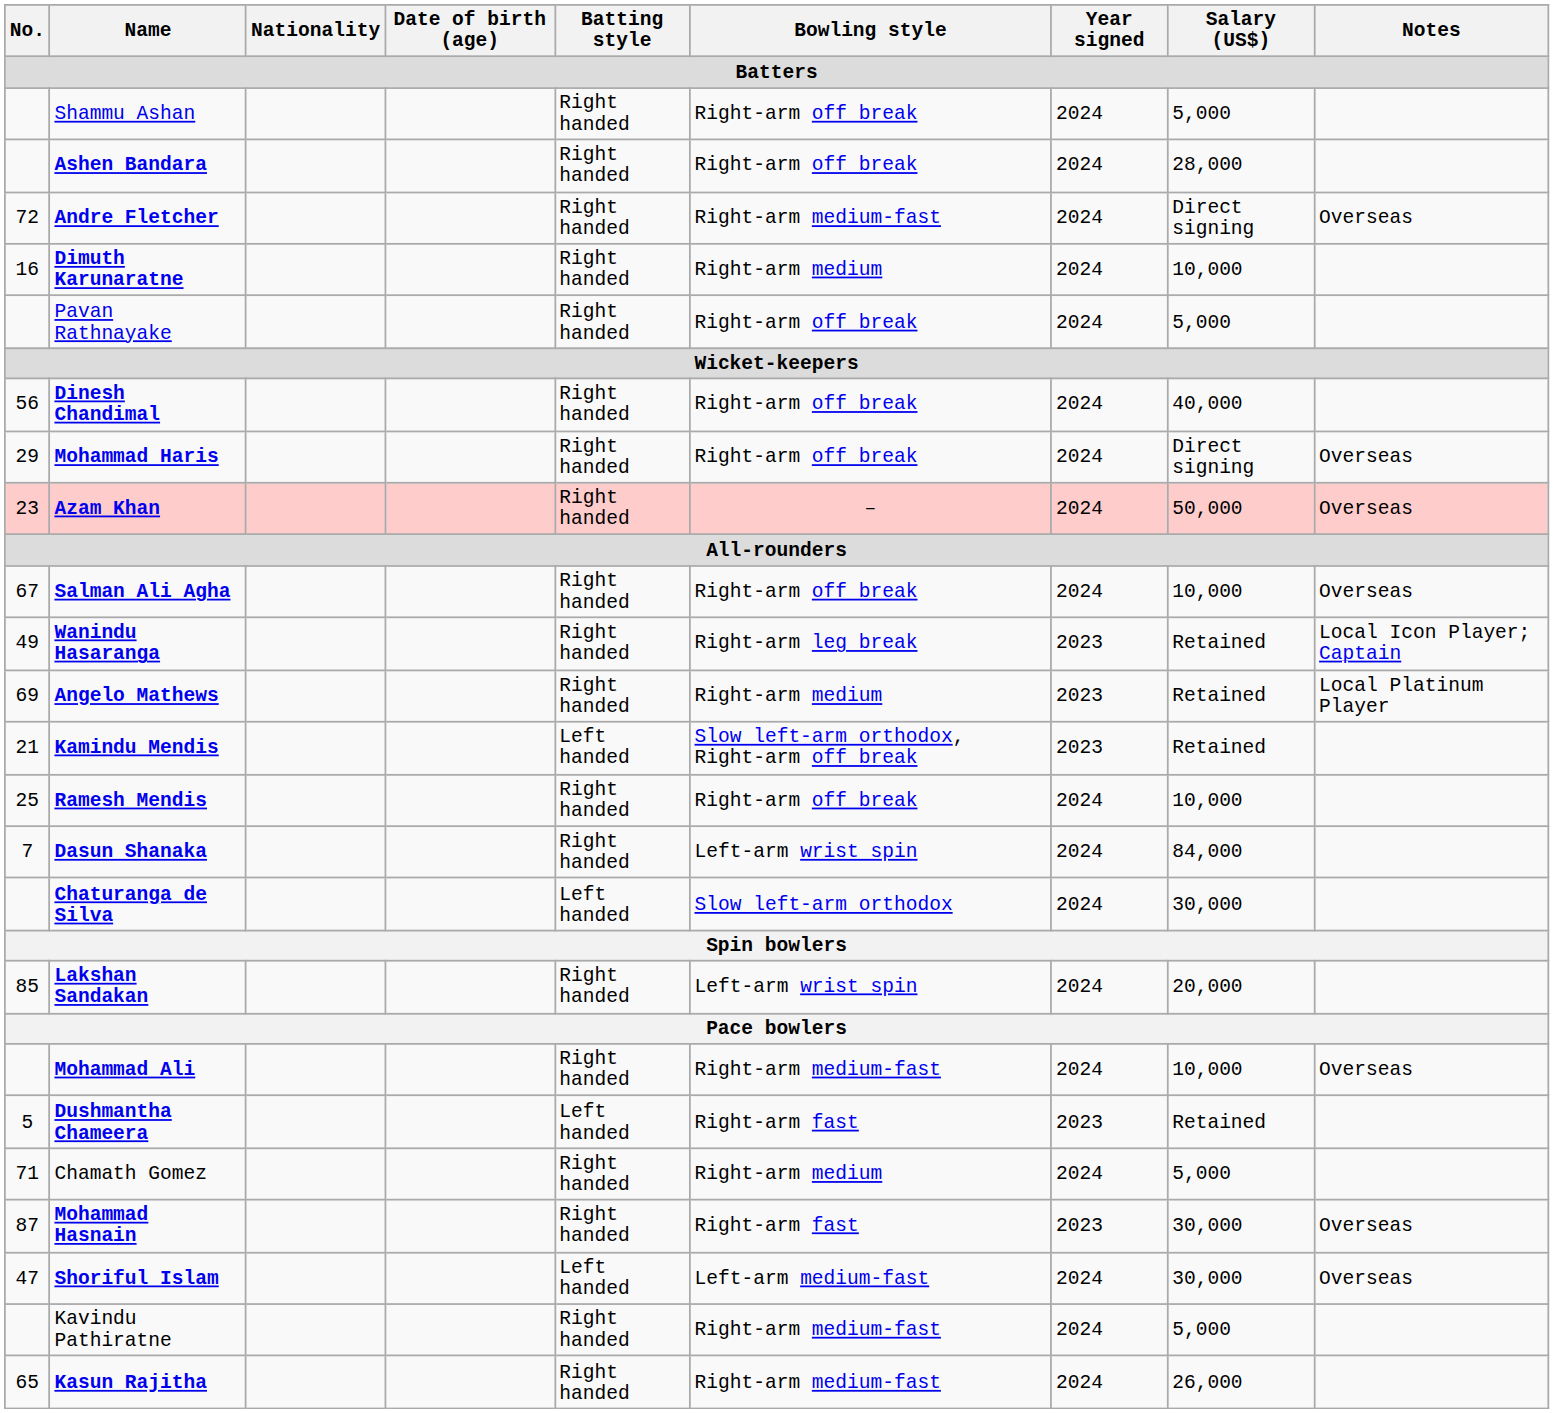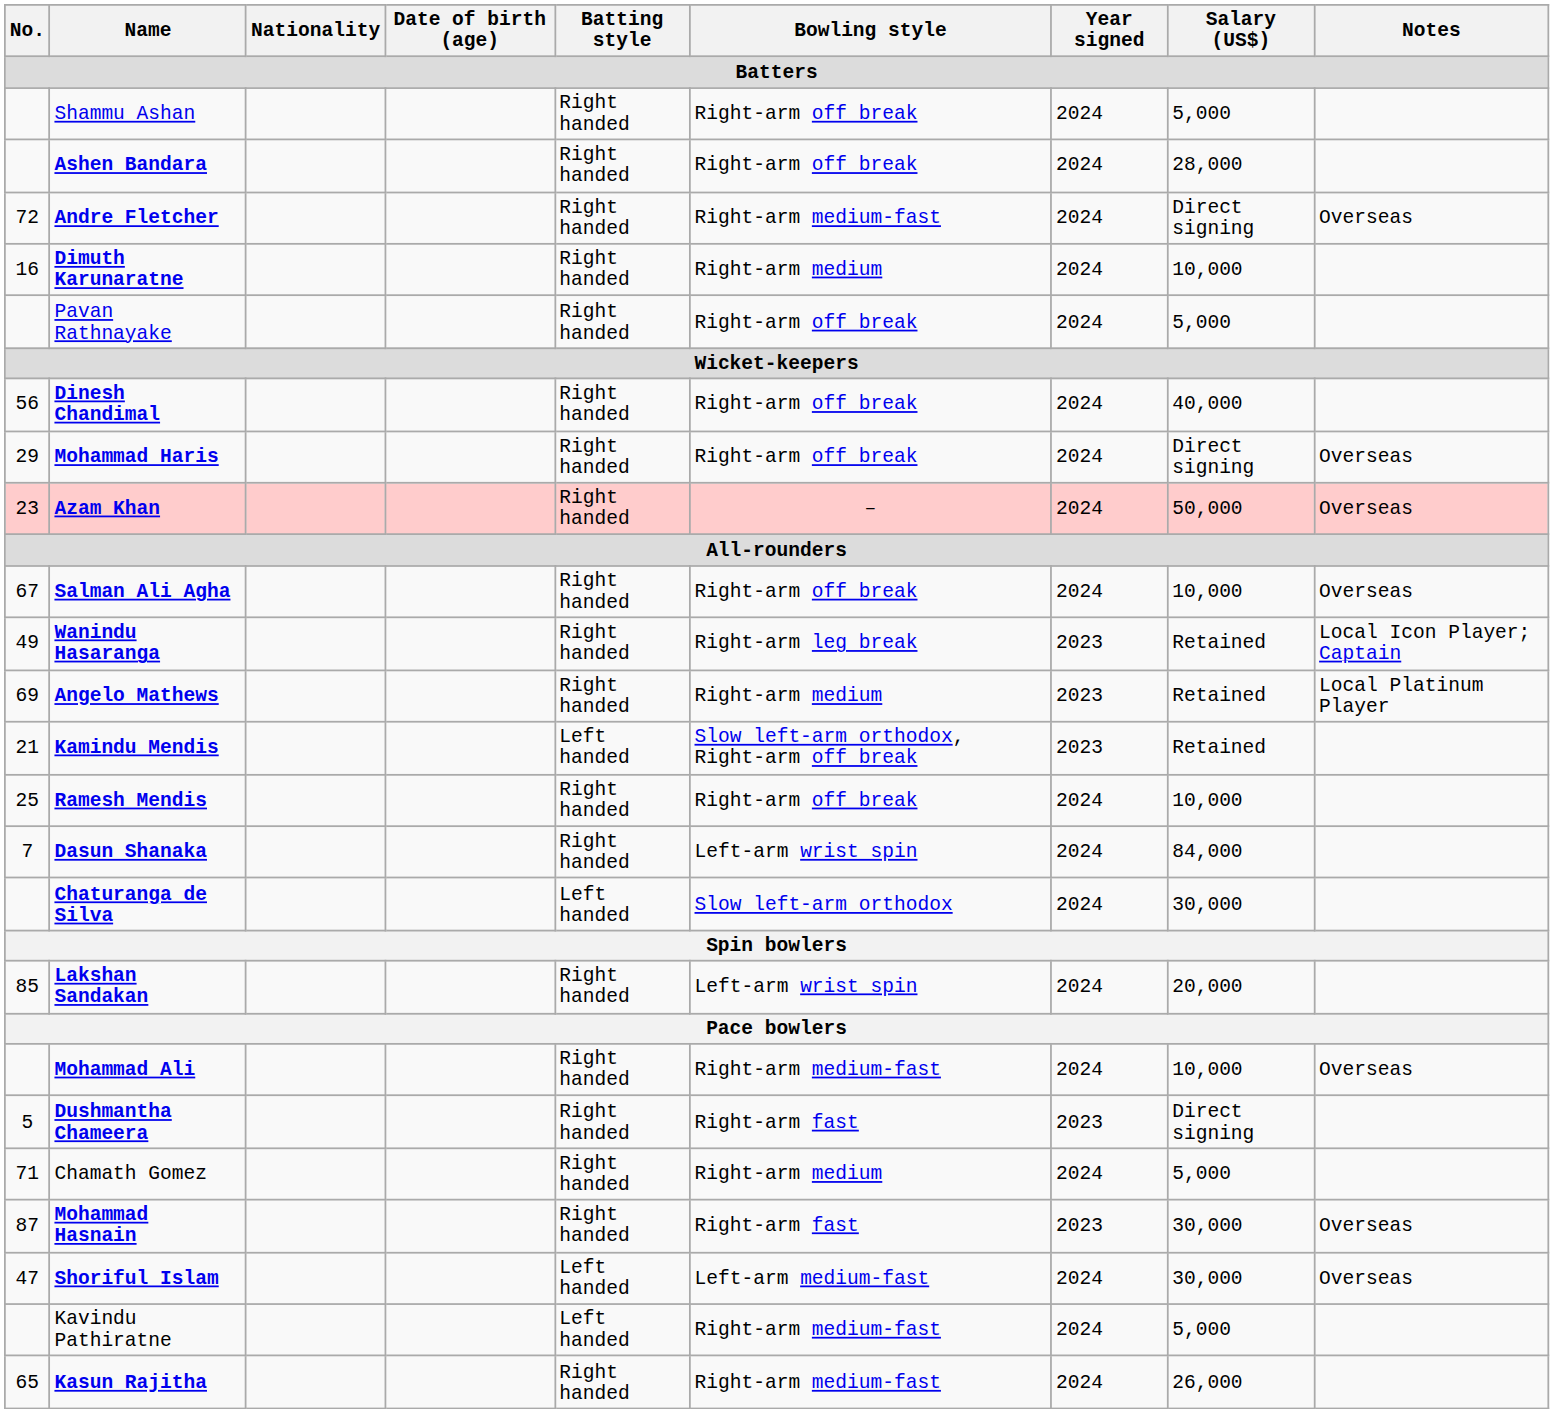(595, 1122) Left handed -> (595, 1122) Right handed
(1219, 1122) Retained -> (1213, 1122) Direct signing
(595, 1330) Right handed -> (595, 1330) Left handed
